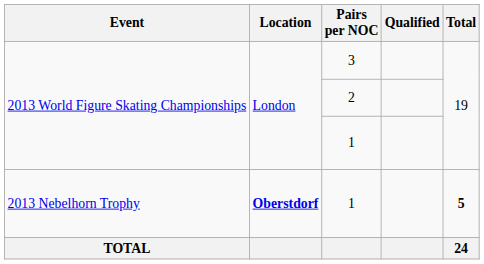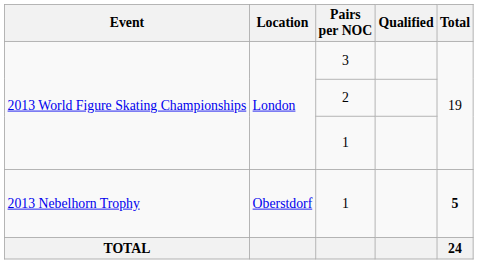(285, 203) bold -> (282, 203) normal
